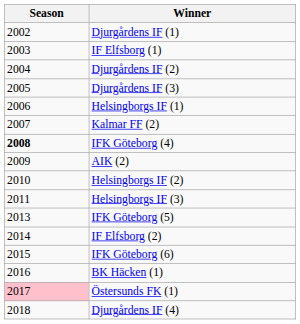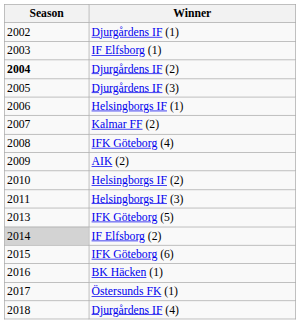(19, 69) normal -> (19, 69) bold
(19, 143) bold -> (19, 143) normal
(19, 236) no background -> (19, 236) lightgrey background
(19, 291) pink background -> (19, 291) no background
